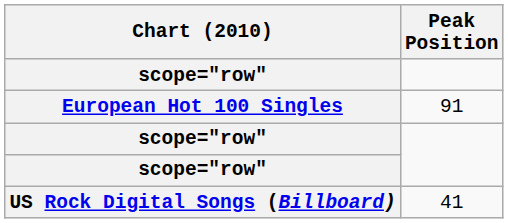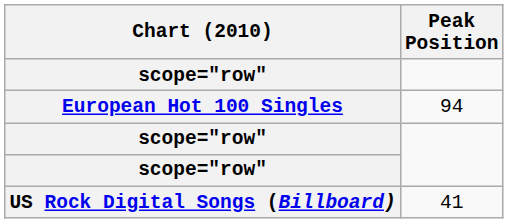(452, 107) 91 -> (452, 107) 94
